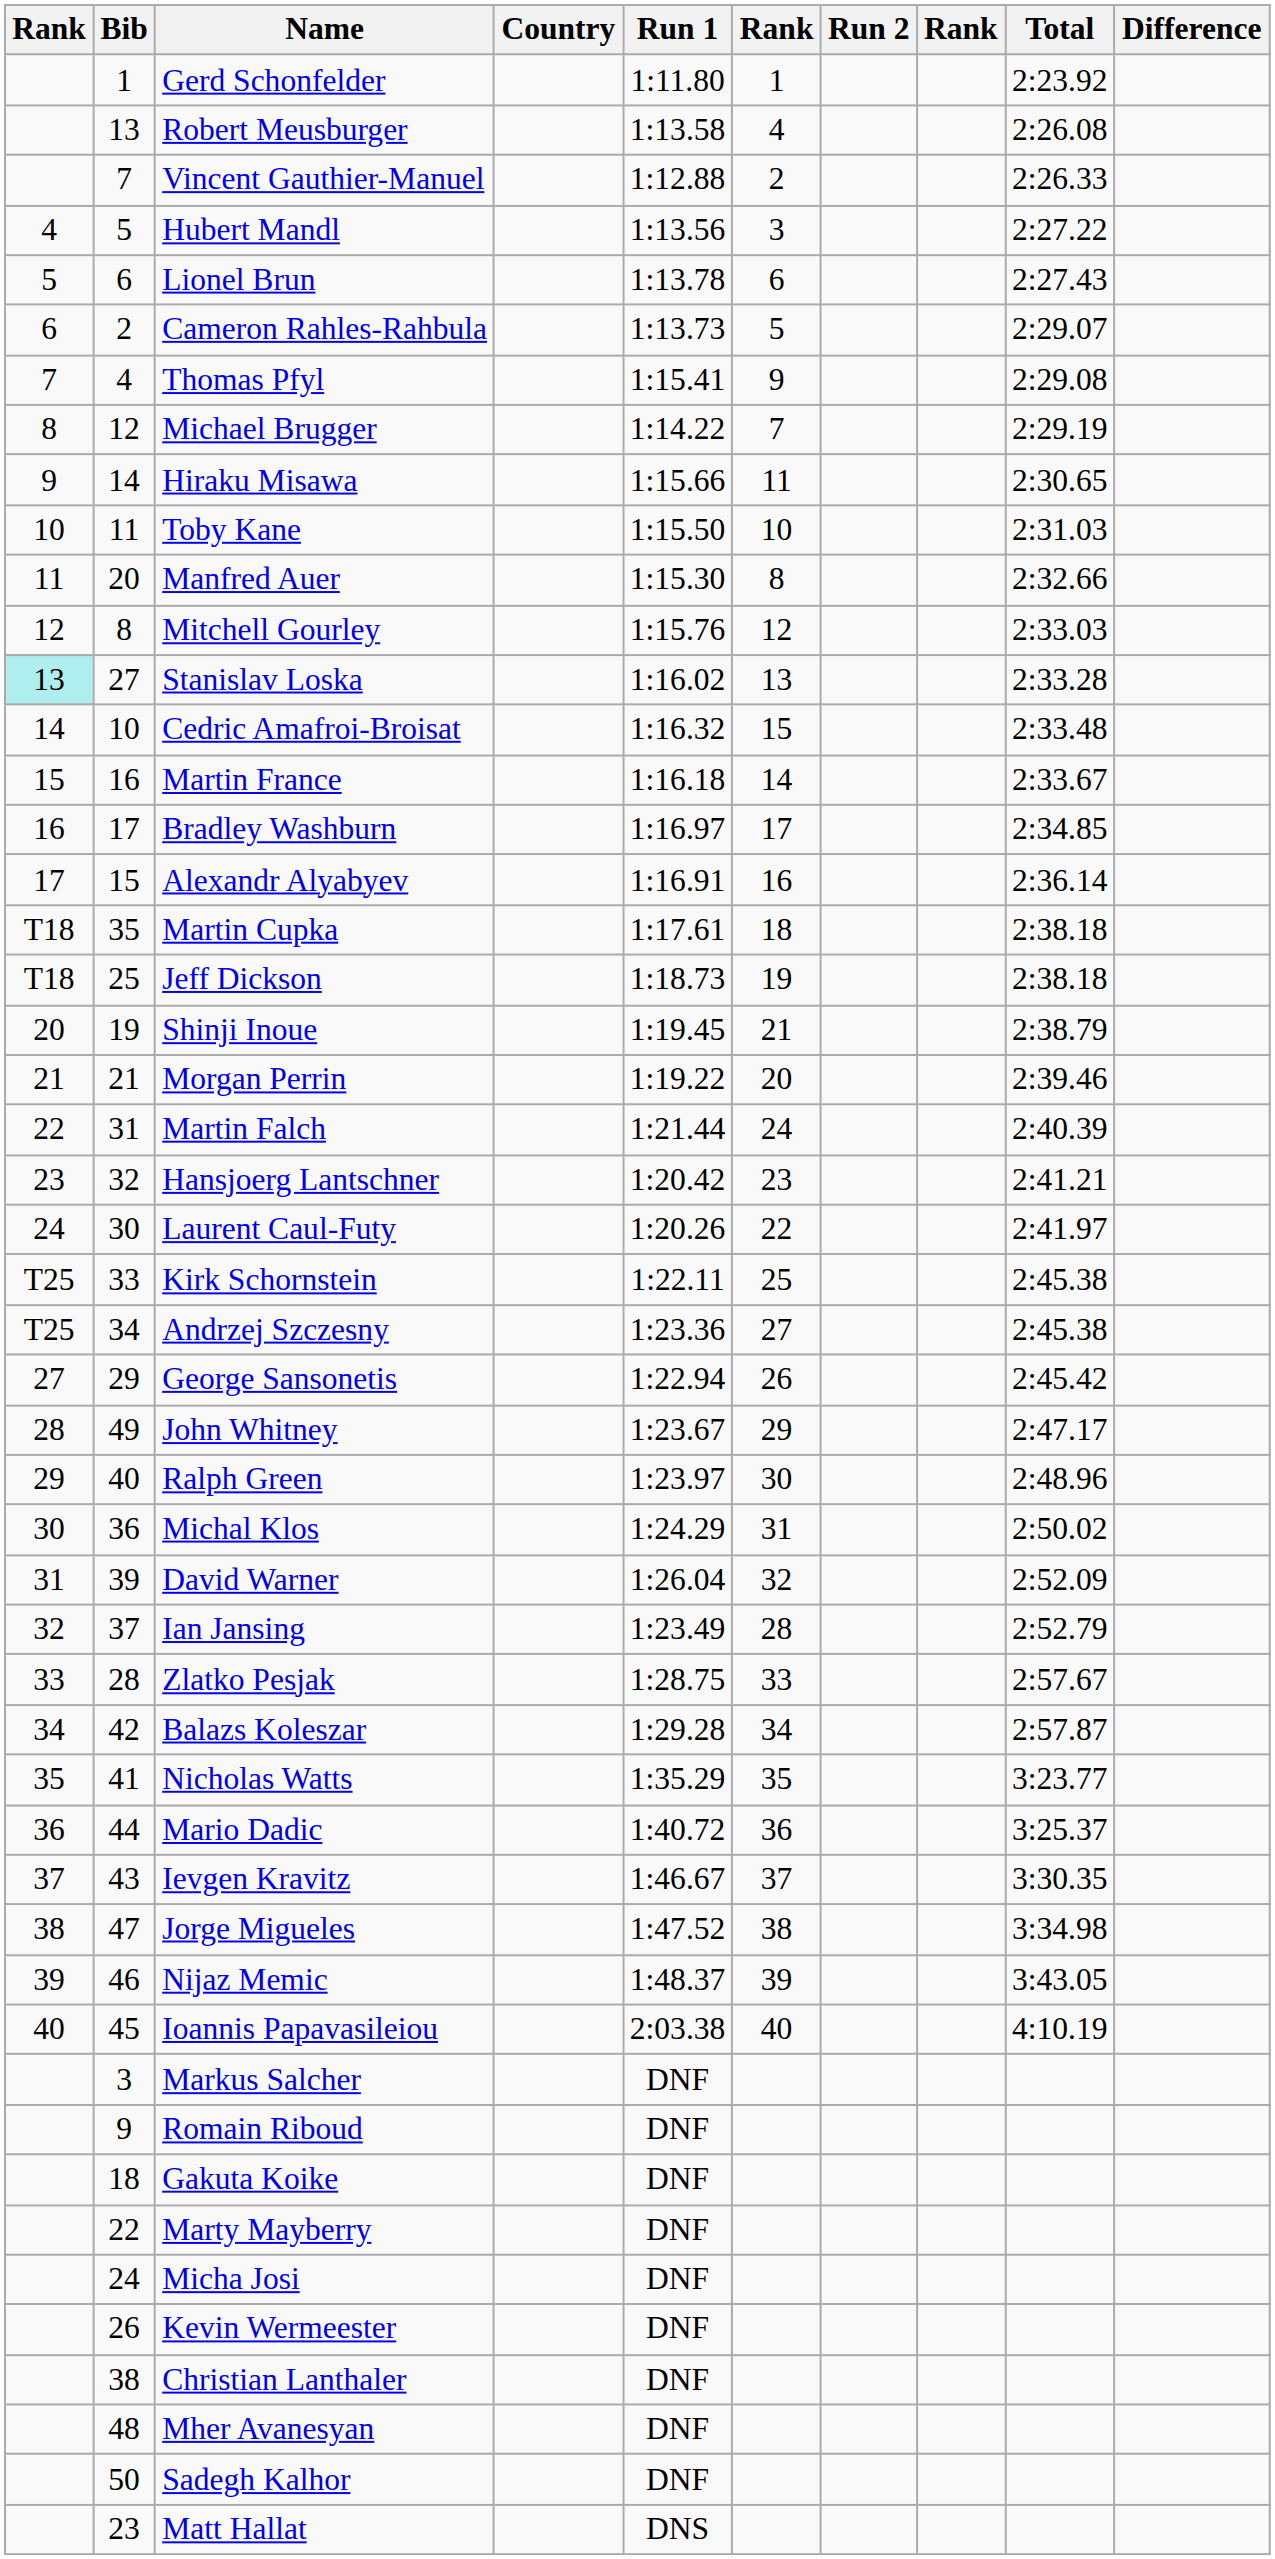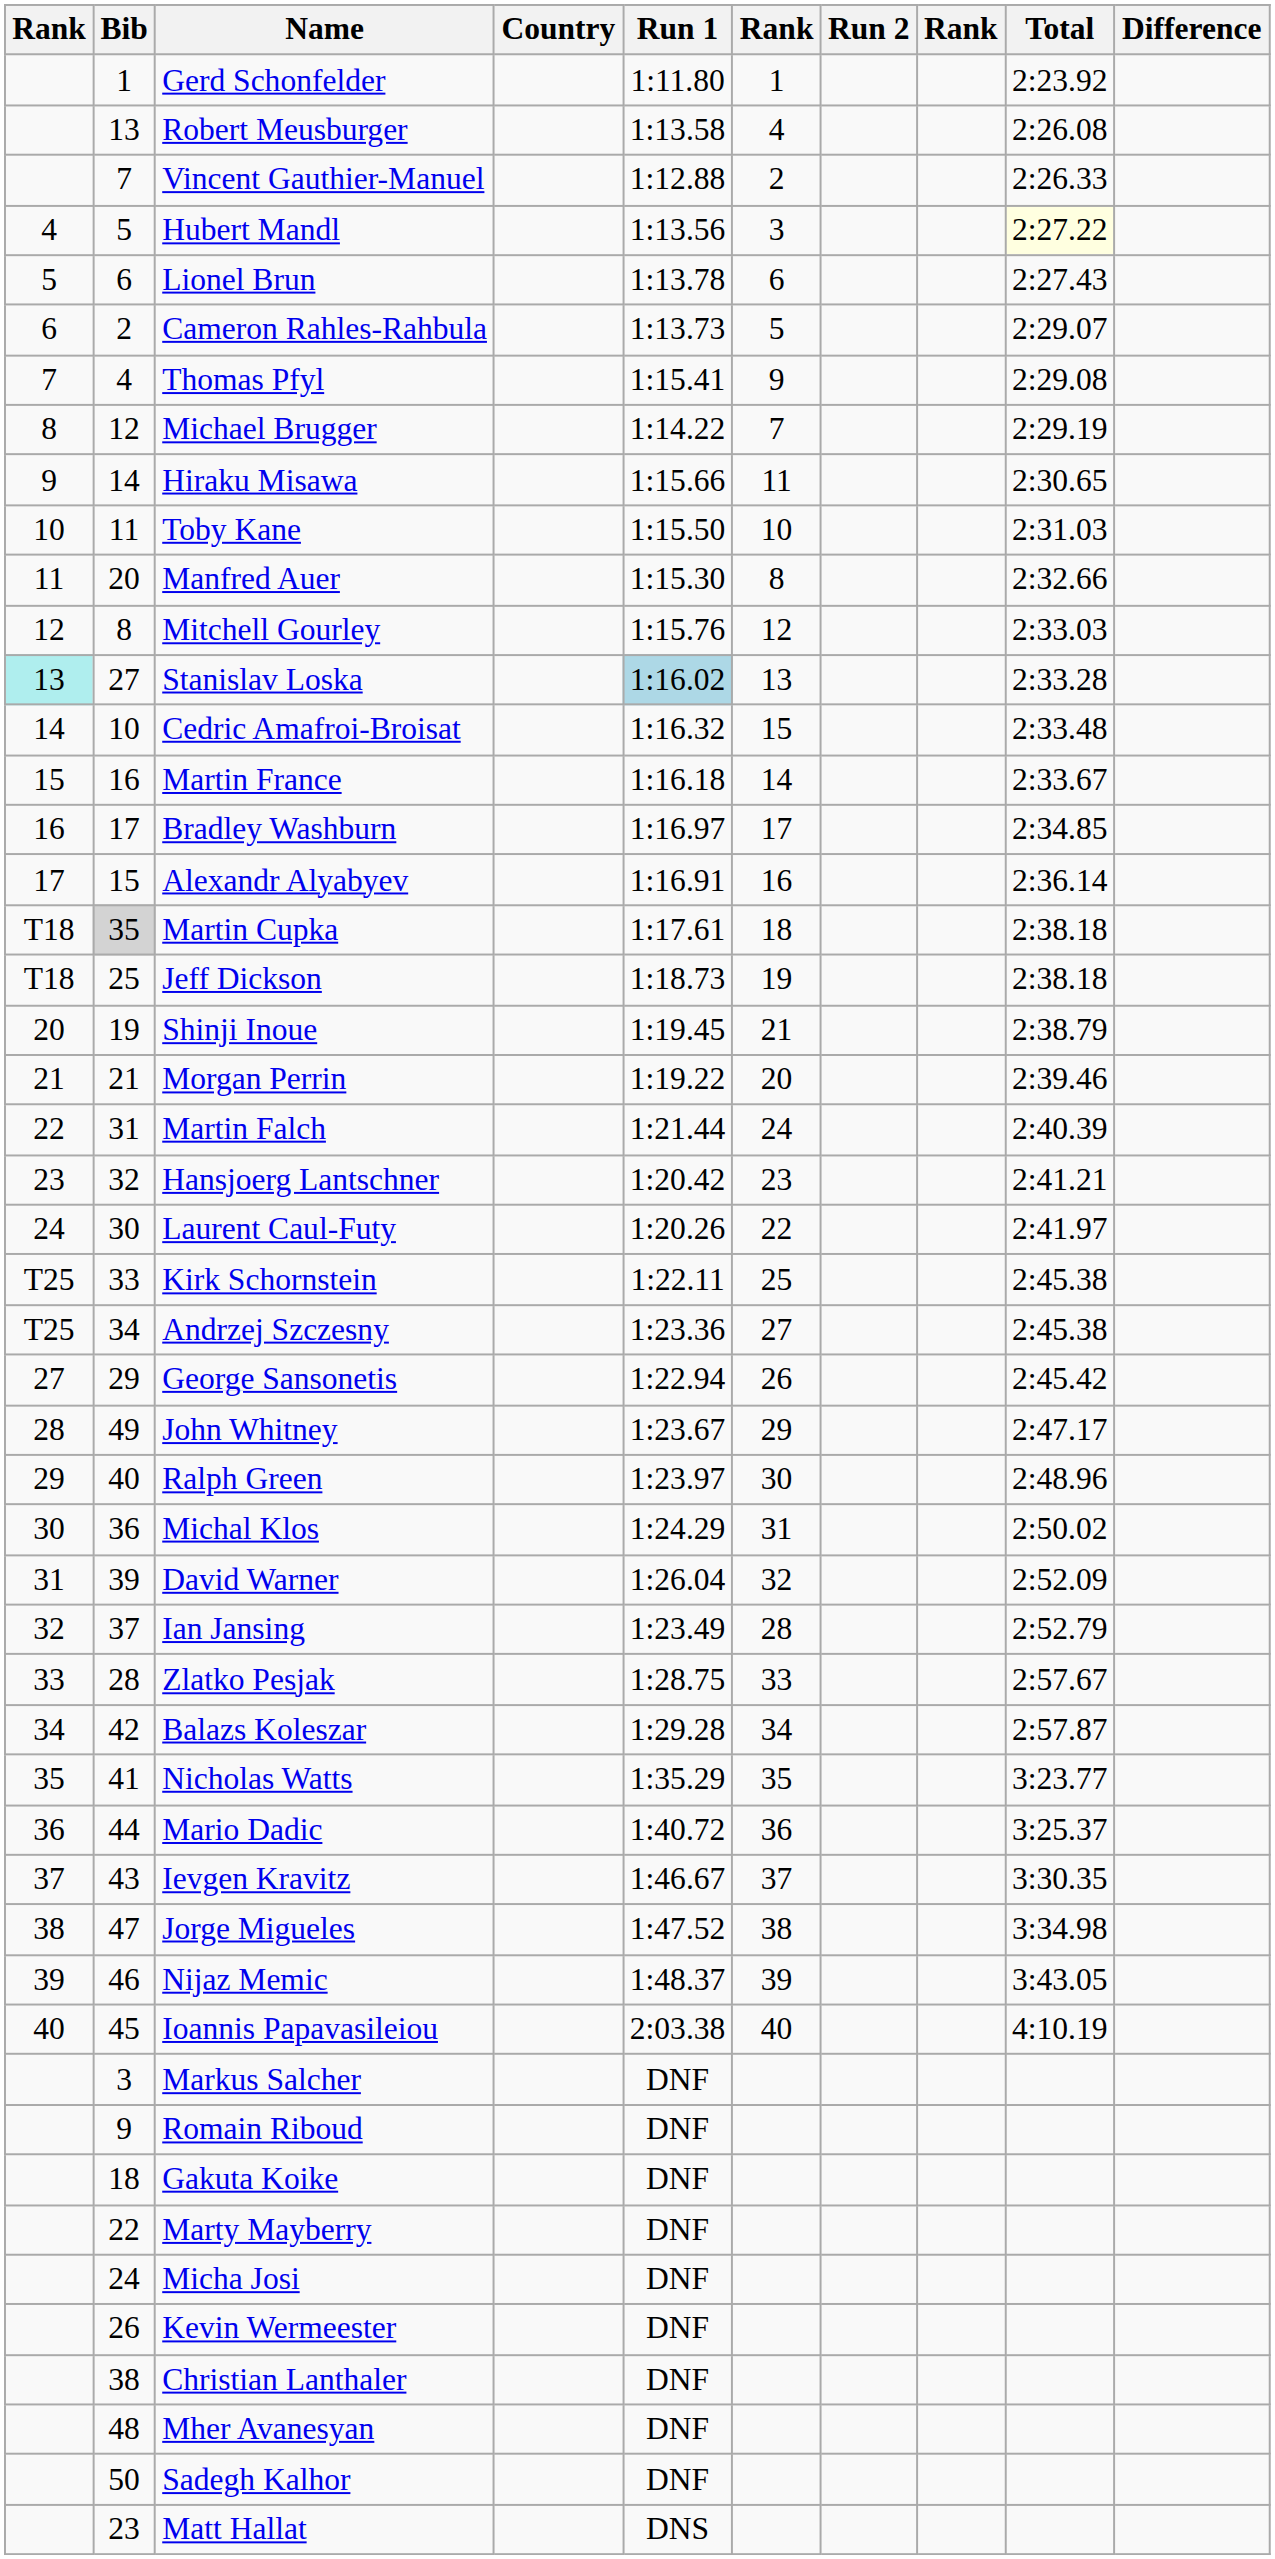(1060, 229) no background -> (1060, 229) lightyellow background
(678, 679) no background -> (678, 679) lightblue background
(124, 929) no background -> (124, 929) lightgrey background
